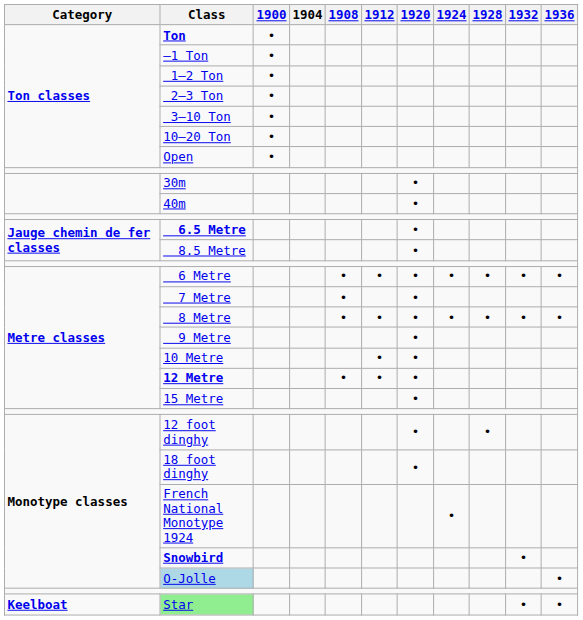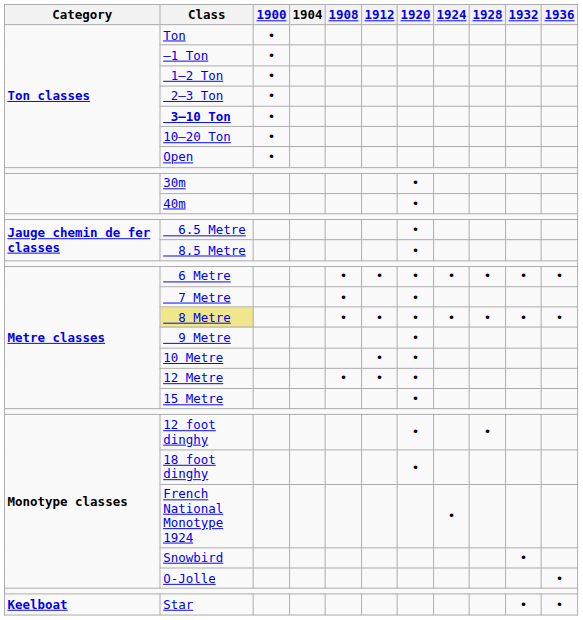(174, 35) bold -> (174, 35) normal
(197, 116) normal -> (197, 116) bold
(204, 230) bold -> (204, 230) normal
(197, 317) no background -> (197, 317) khaki background
(193, 378) bold -> (193, 378) normal
(193, 558) bold -> (193, 558) normal
(189, 578) lightblue background -> (189, 578) no background
(178, 605) lightgreen background -> (178, 605) no background
